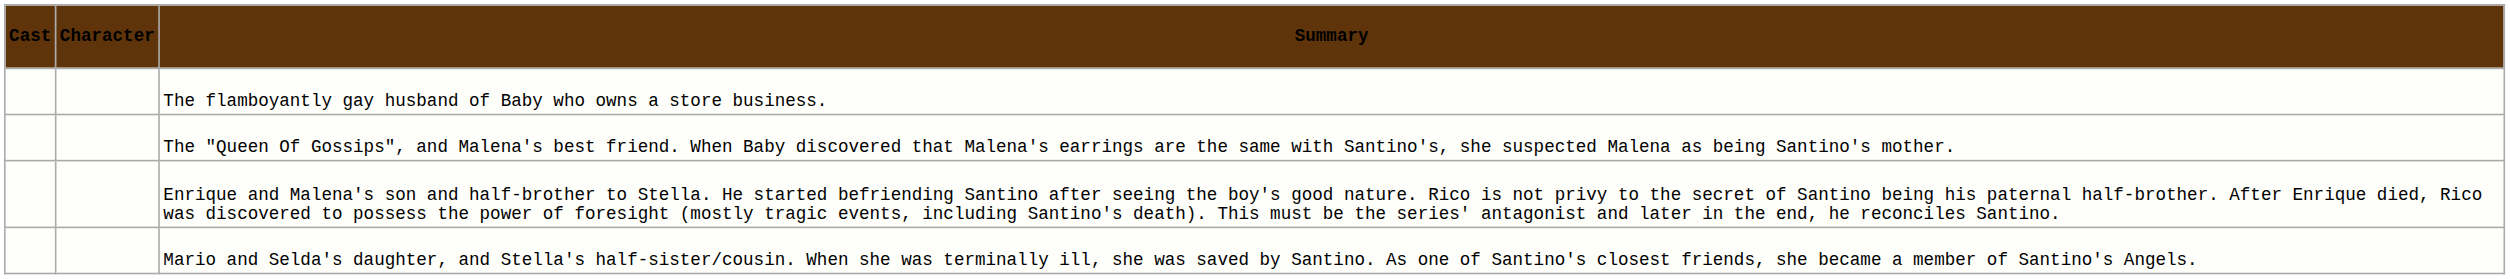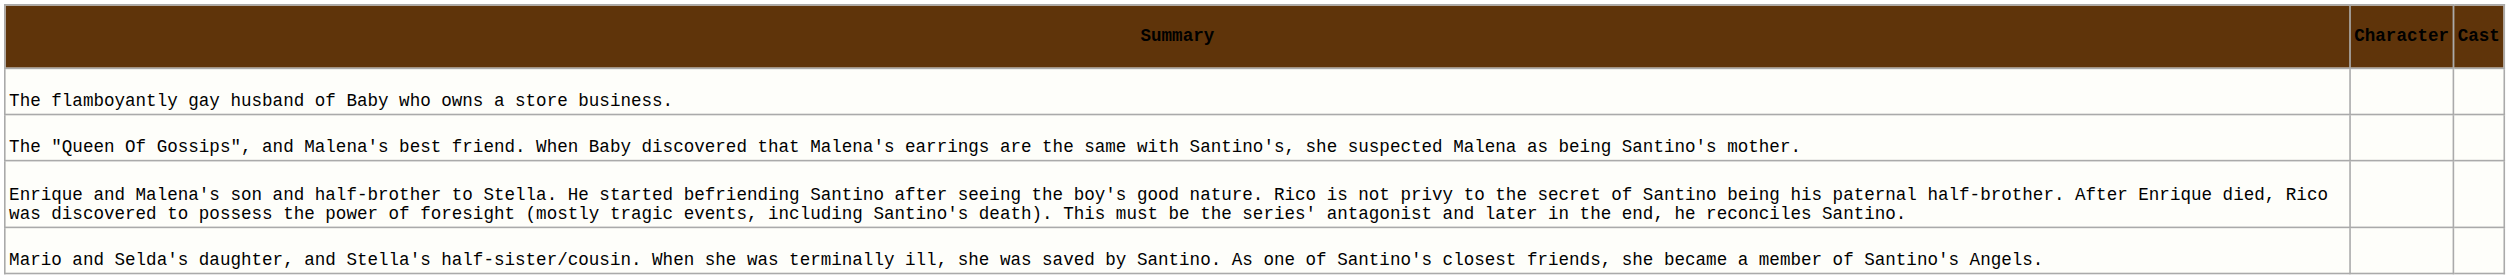columns swapped: (30, 36) <-> (1332, 36)
